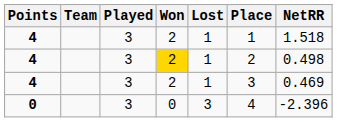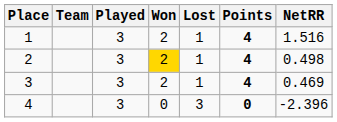columns swapped: (252, 16) <-> (33, 16)
(304, 38) 1.518 -> (304, 38) 1.516
